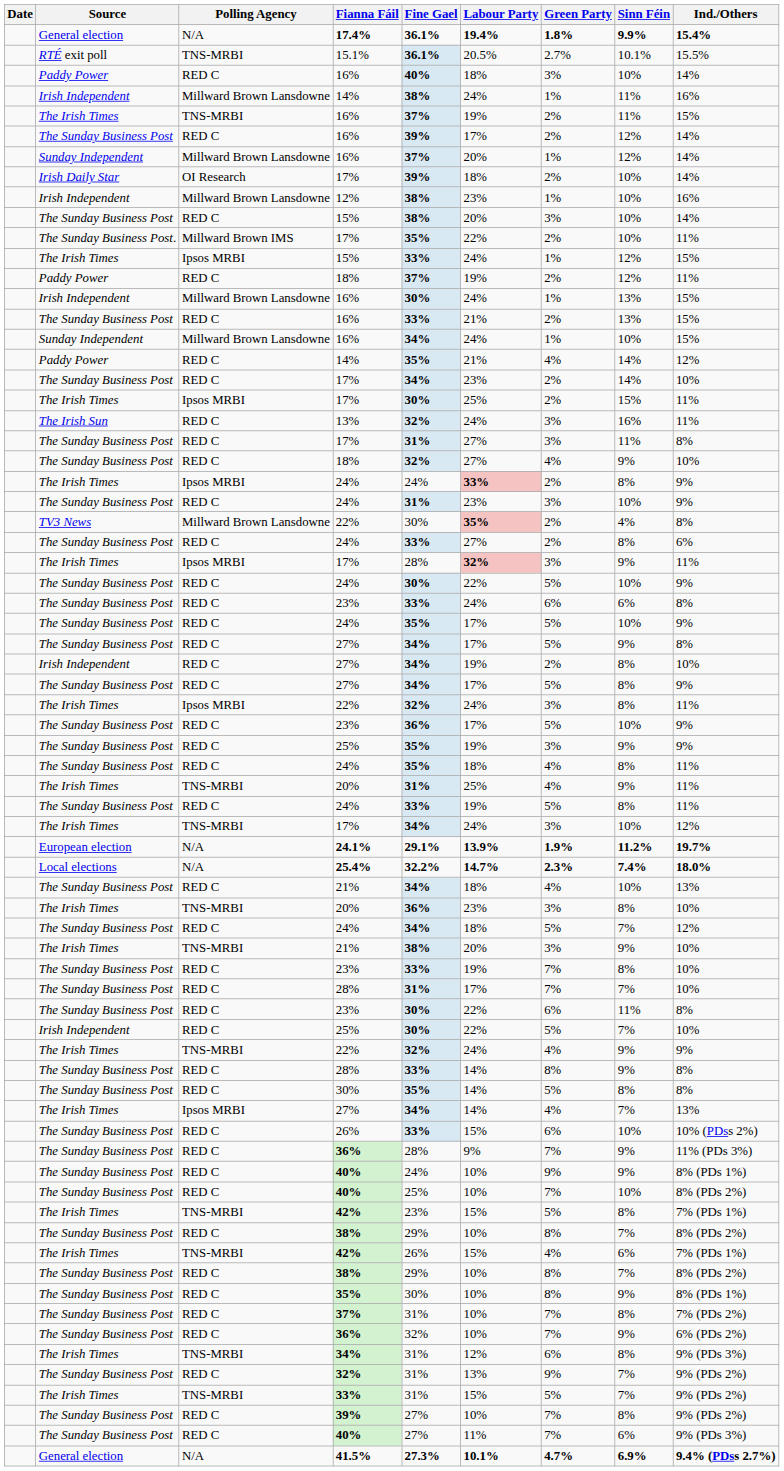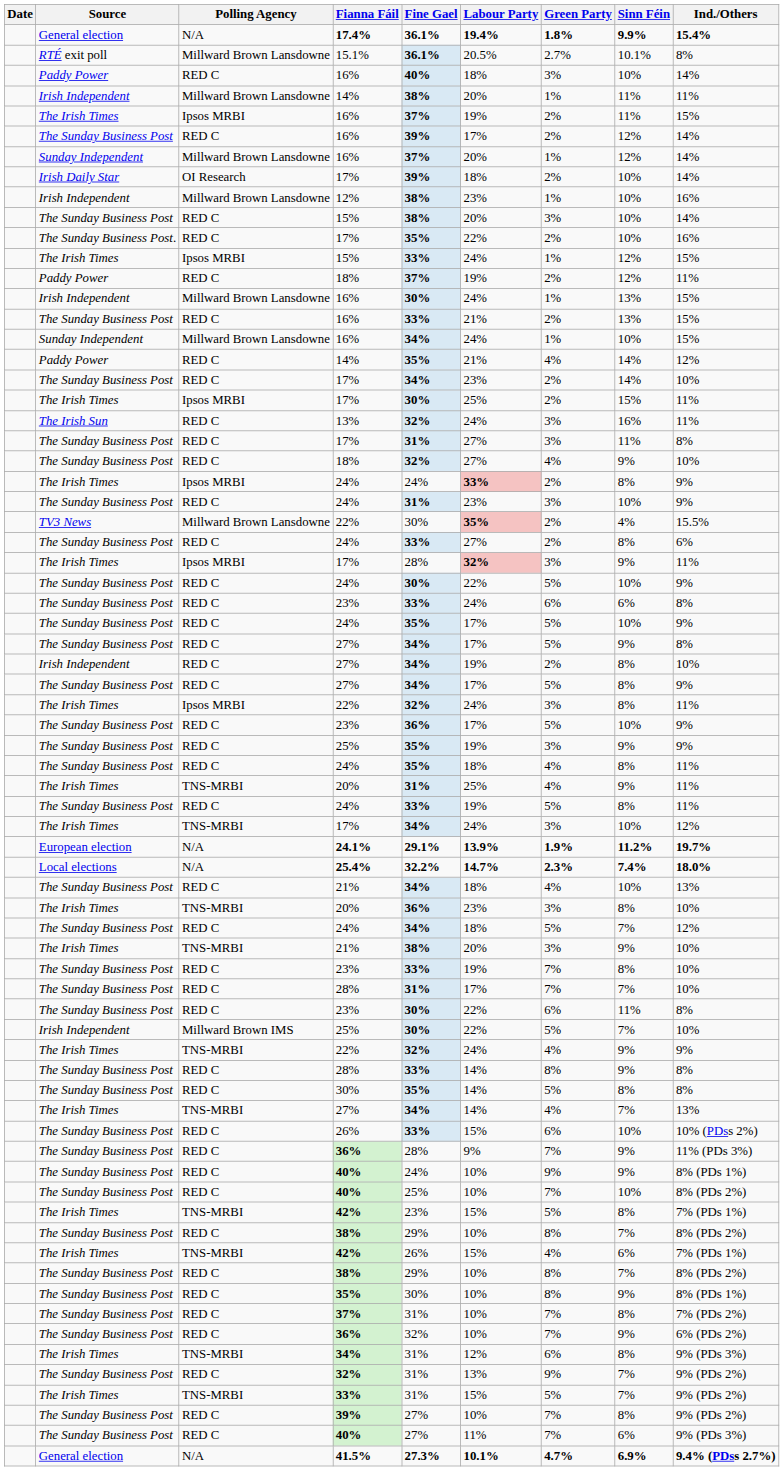(213, 55) TNS-MRBI -> (256, 55) Millward Brown Lansdowne
(692, 55) 15.5% -> (684, 55) 8%
(475, 95) 24% -> (475, 95) 20%
(688, 95) 16% -> (687, 95) 11%
(213, 116) TNS-MRBI -> (213, 116) Ipsos MRBI
(238, 237) Millward Brown IMS -> (201, 237) RED C
(687, 237) 11% -> (688, 237) 16%
(684, 522) 8% -> (692, 522) 15.5%
(201, 1029) RED C -> (238, 1029) Millward Brown IMS
(213, 1110) Ipsos MRBI -> (213, 1110) TNS-MRBI
